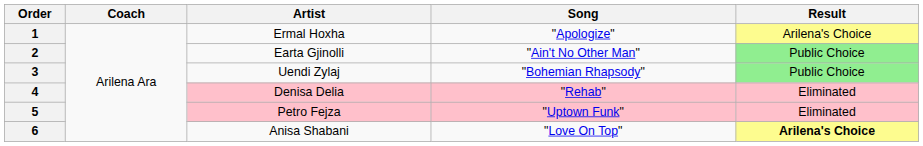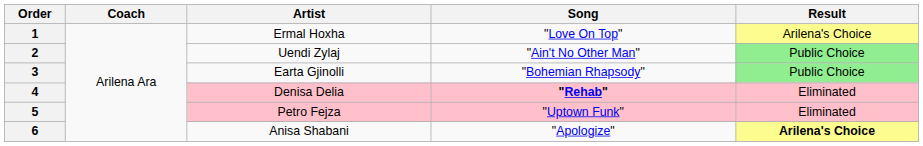(583, 33) "Apologize" -> (583, 33) "Love On Top"
(309, 53) Earta Gjinolli -> (309, 53) Uendi Zylaj
(309, 72) Uendi Zylaj -> (309, 72) Earta Gjinolli
(583, 92) normal -> (583, 92) bold
(583, 131) "Love On Top" -> (583, 131) "Apologize"
